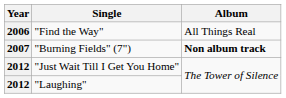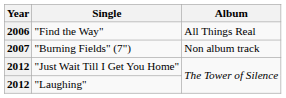(225, 48) bold -> (222, 48) normal
